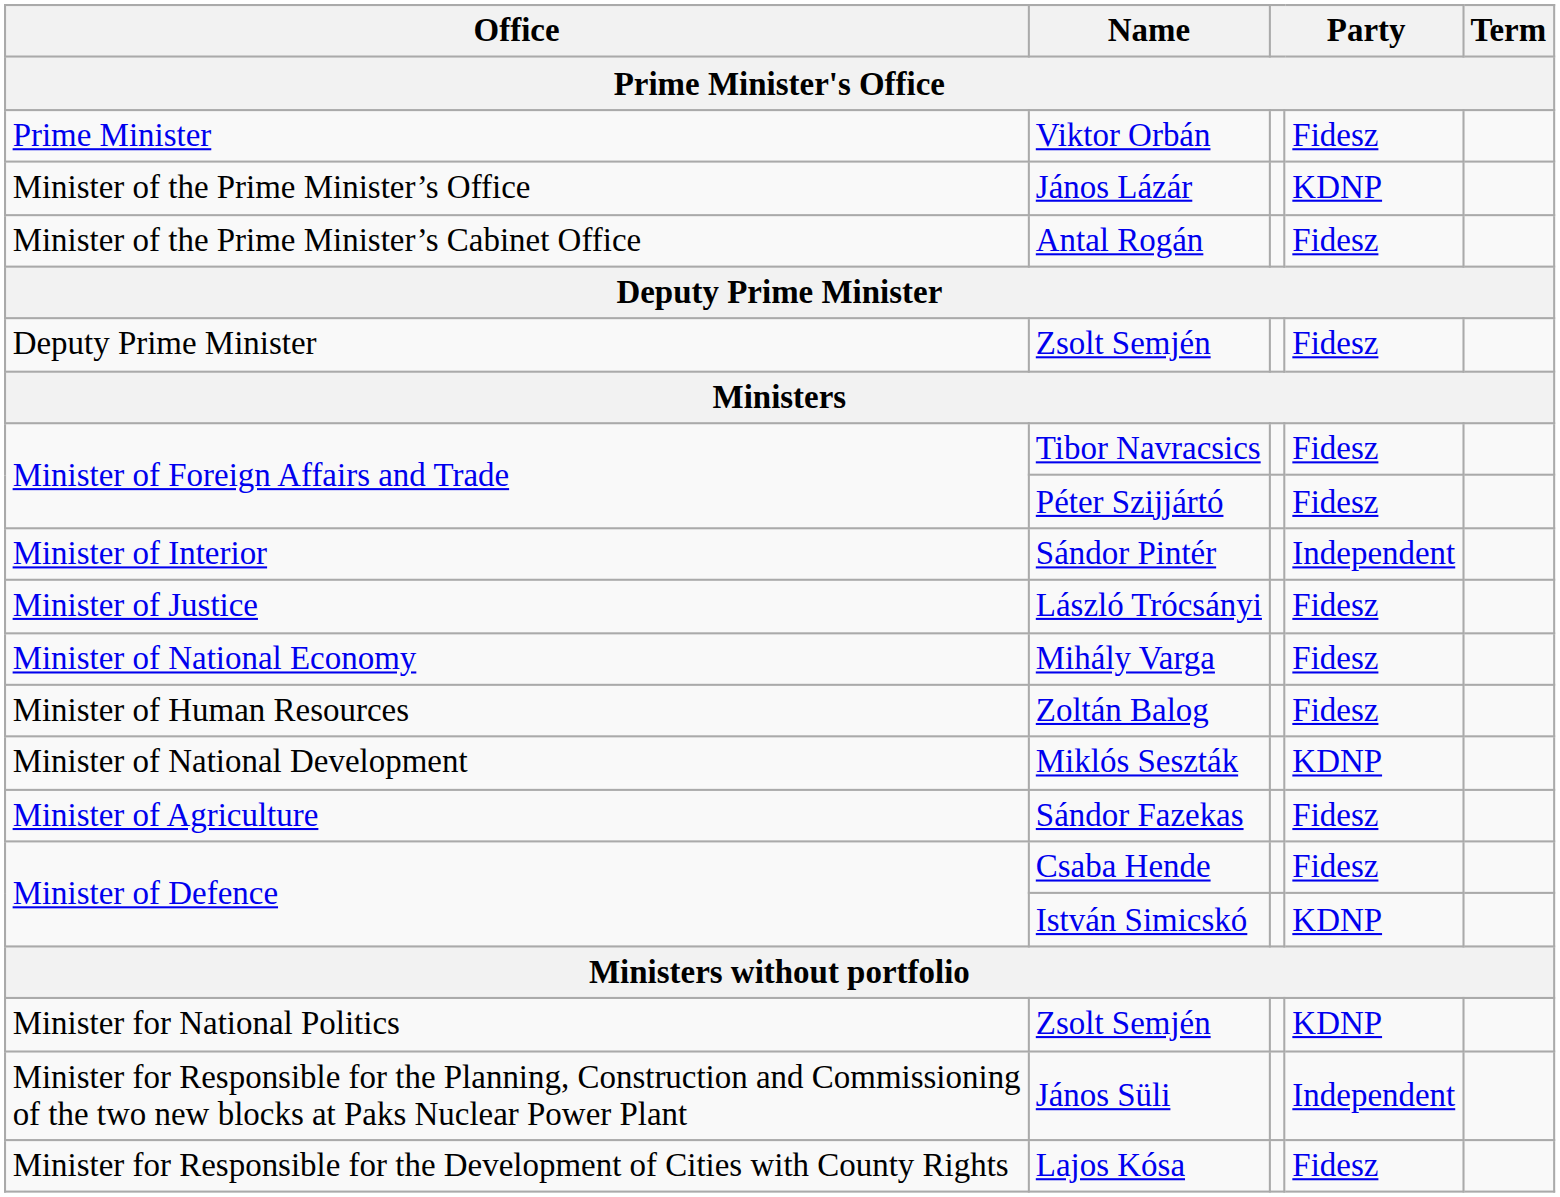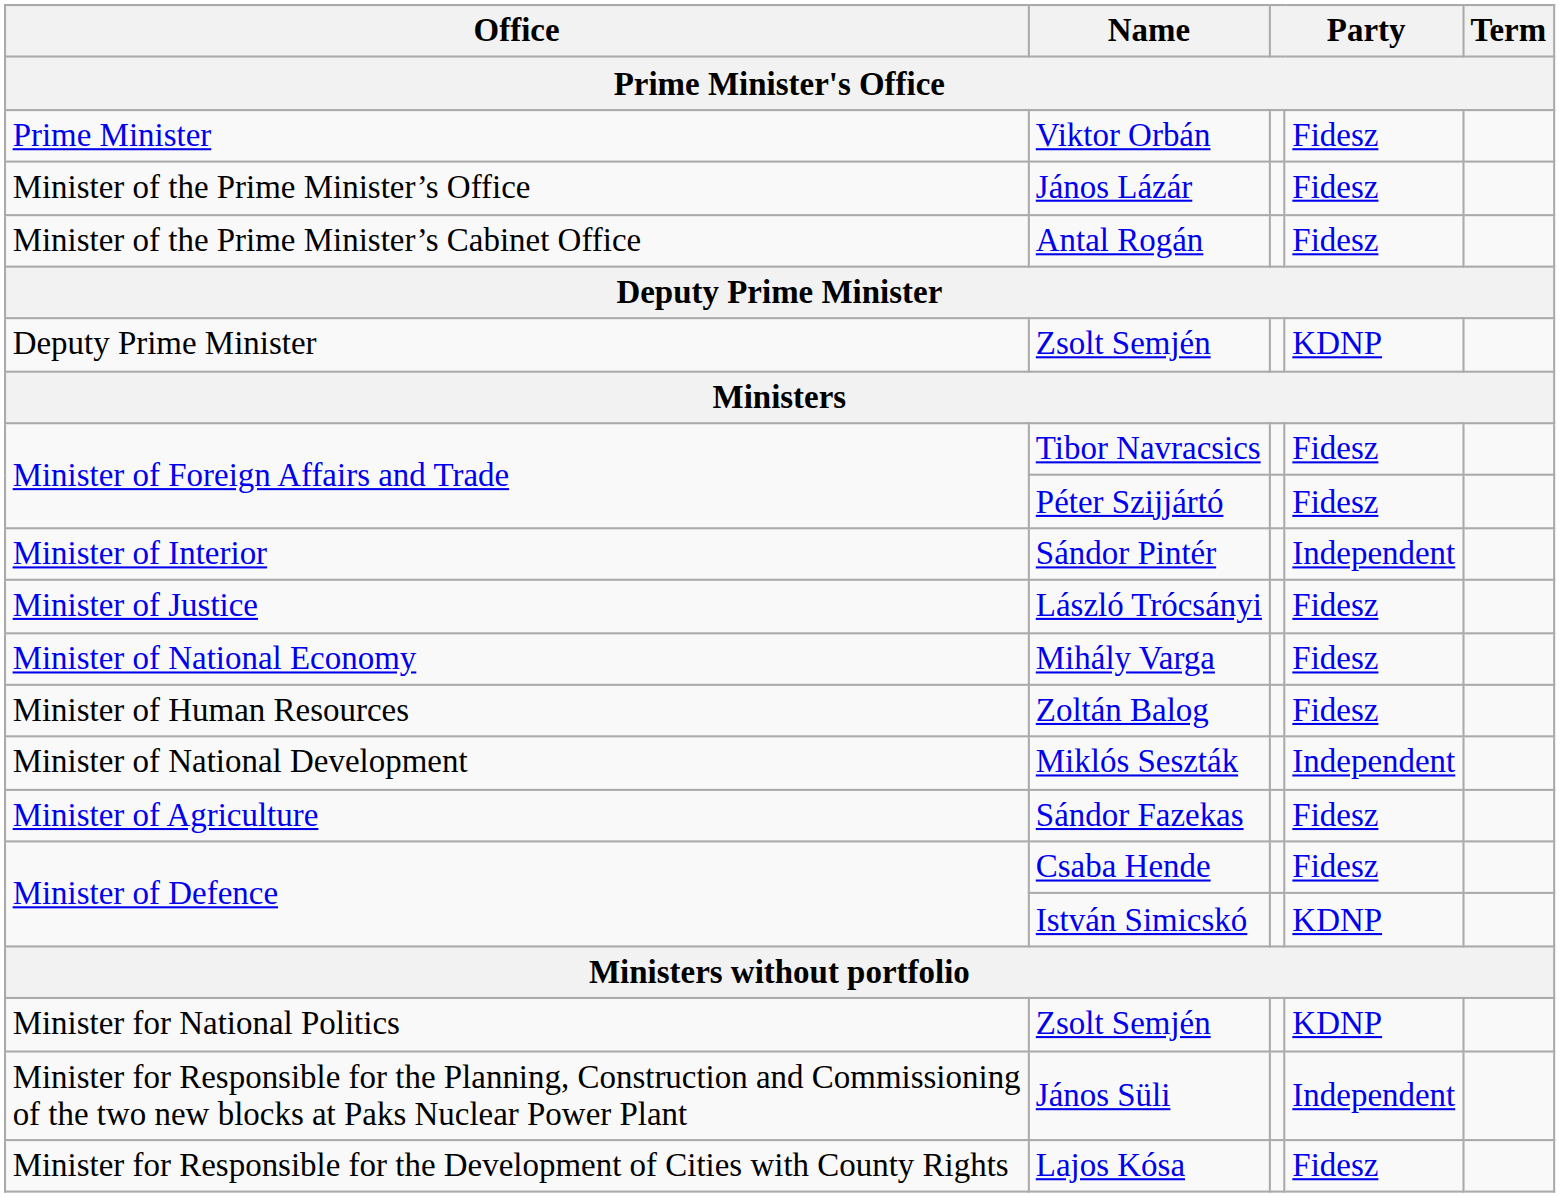(1337, 187) KDNP -> (1335, 187) Fidesz
(1335, 344) Fidesz -> (1337, 344) KDNP
(1337, 762) KDNP -> (1374, 762) Independent
